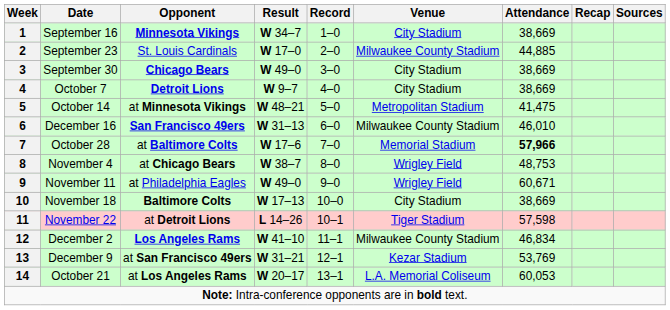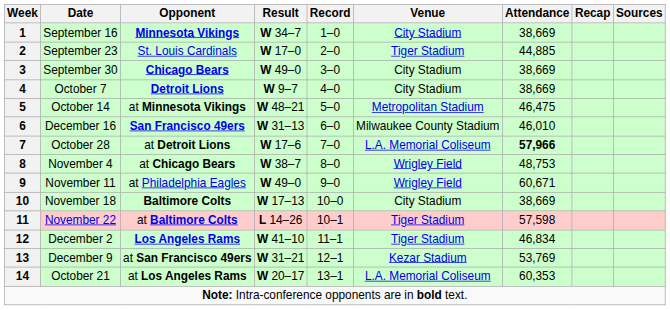(428, 51) Milwaukee County Stadium -> (428, 51) Tiger Stadium
(537, 107) 41,475 -> (537, 107) 46,475
(187, 145) at Baltimore Colts -> (187, 145) at Detroit Lions
(428, 145) Memorial Stadium -> (428, 145) L.A. Memorial Coliseum
(187, 220) at Detroit Lions -> (187, 220) at Baltimore Colts
(428, 239) Milwaukee County Stadium -> (428, 239) Tiger Stadium
(537, 276) 60,053 -> (537, 276) 60,353
